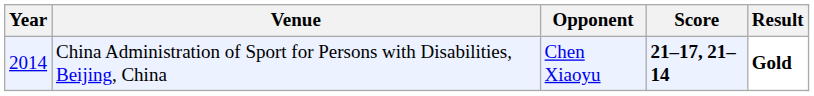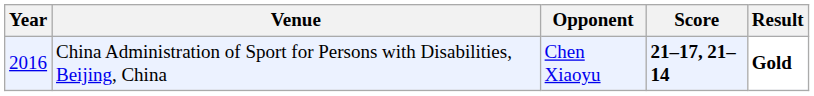(28, 63) 2014 -> (28, 63) 2016
